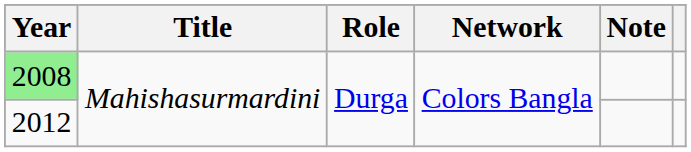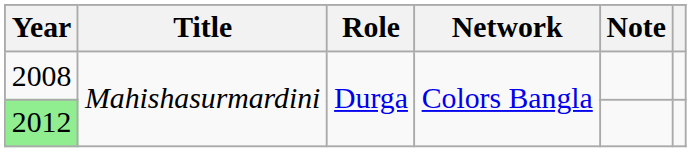(42, 75) lightgreen background -> (42, 75) no background
(42, 122) no background -> (42, 122) lightgreen background
